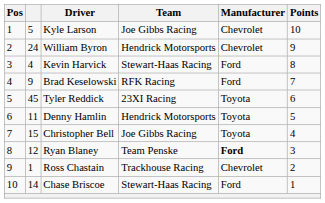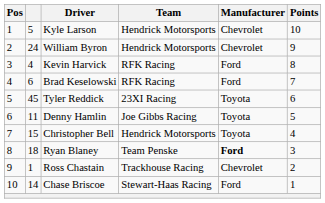(159, 29) Joe Gibbs Racing -> (169, 29) Hendrick Motorsports
(166, 64) Stewart-Haas Racing -> (148, 64) RFK Racing
(30, 81) 9 -> (30, 81) 6
(169, 115) Hendrick Motorsports -> (159, 115) Joe Gibbs Racing
(159, 132) Joe Gibbs Racing -> (169, 132) Hendrick Motorsports
(33, 150) 12 -> (33, 150) 18
